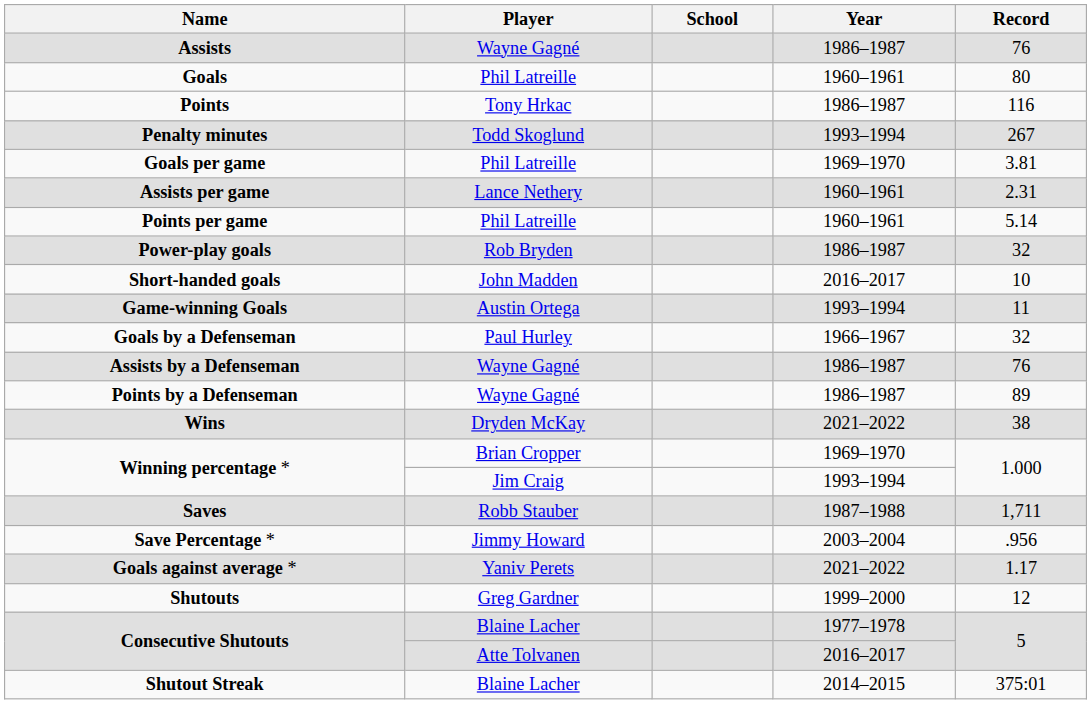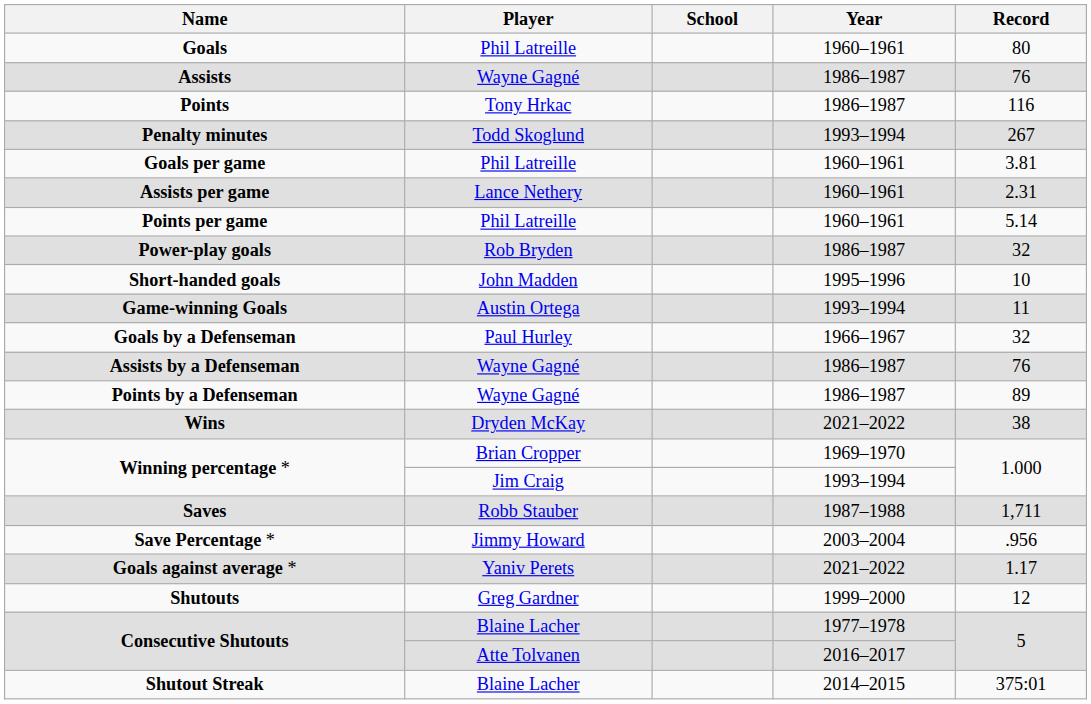rows swapped: (205, 76) <-> (205, 47)
(864, 163) 1969–1970 -> (864, 163) 1960–1961
(864, 279) 2016–2017 -> (864, 279) 1995–1996
